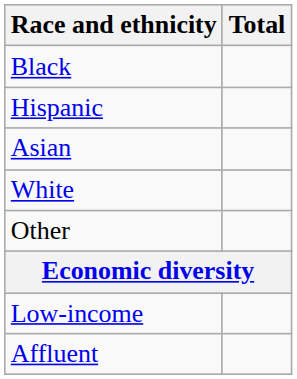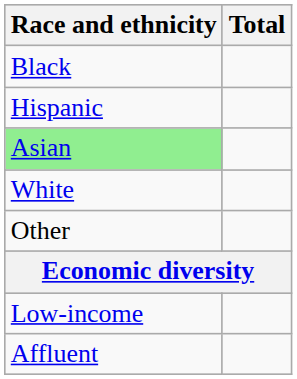(41, 148) no background -> (41, 148) lightgreen background
